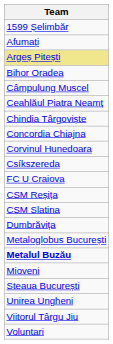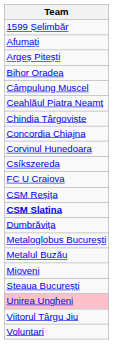(33, 57) khaki background -> (33, 57) no background
(33, 210) normal -> (34, 210) bold
(39, 255) bold -> (37, 255) normal
(40, 301) no background -> (40, 301) pink background
